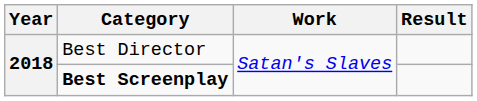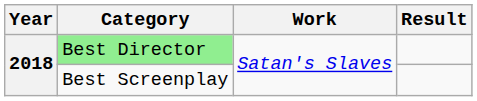(134, 50) no background -> (134, 50) lightgreen background
(145, 80) bold -> (145, 80) normal
